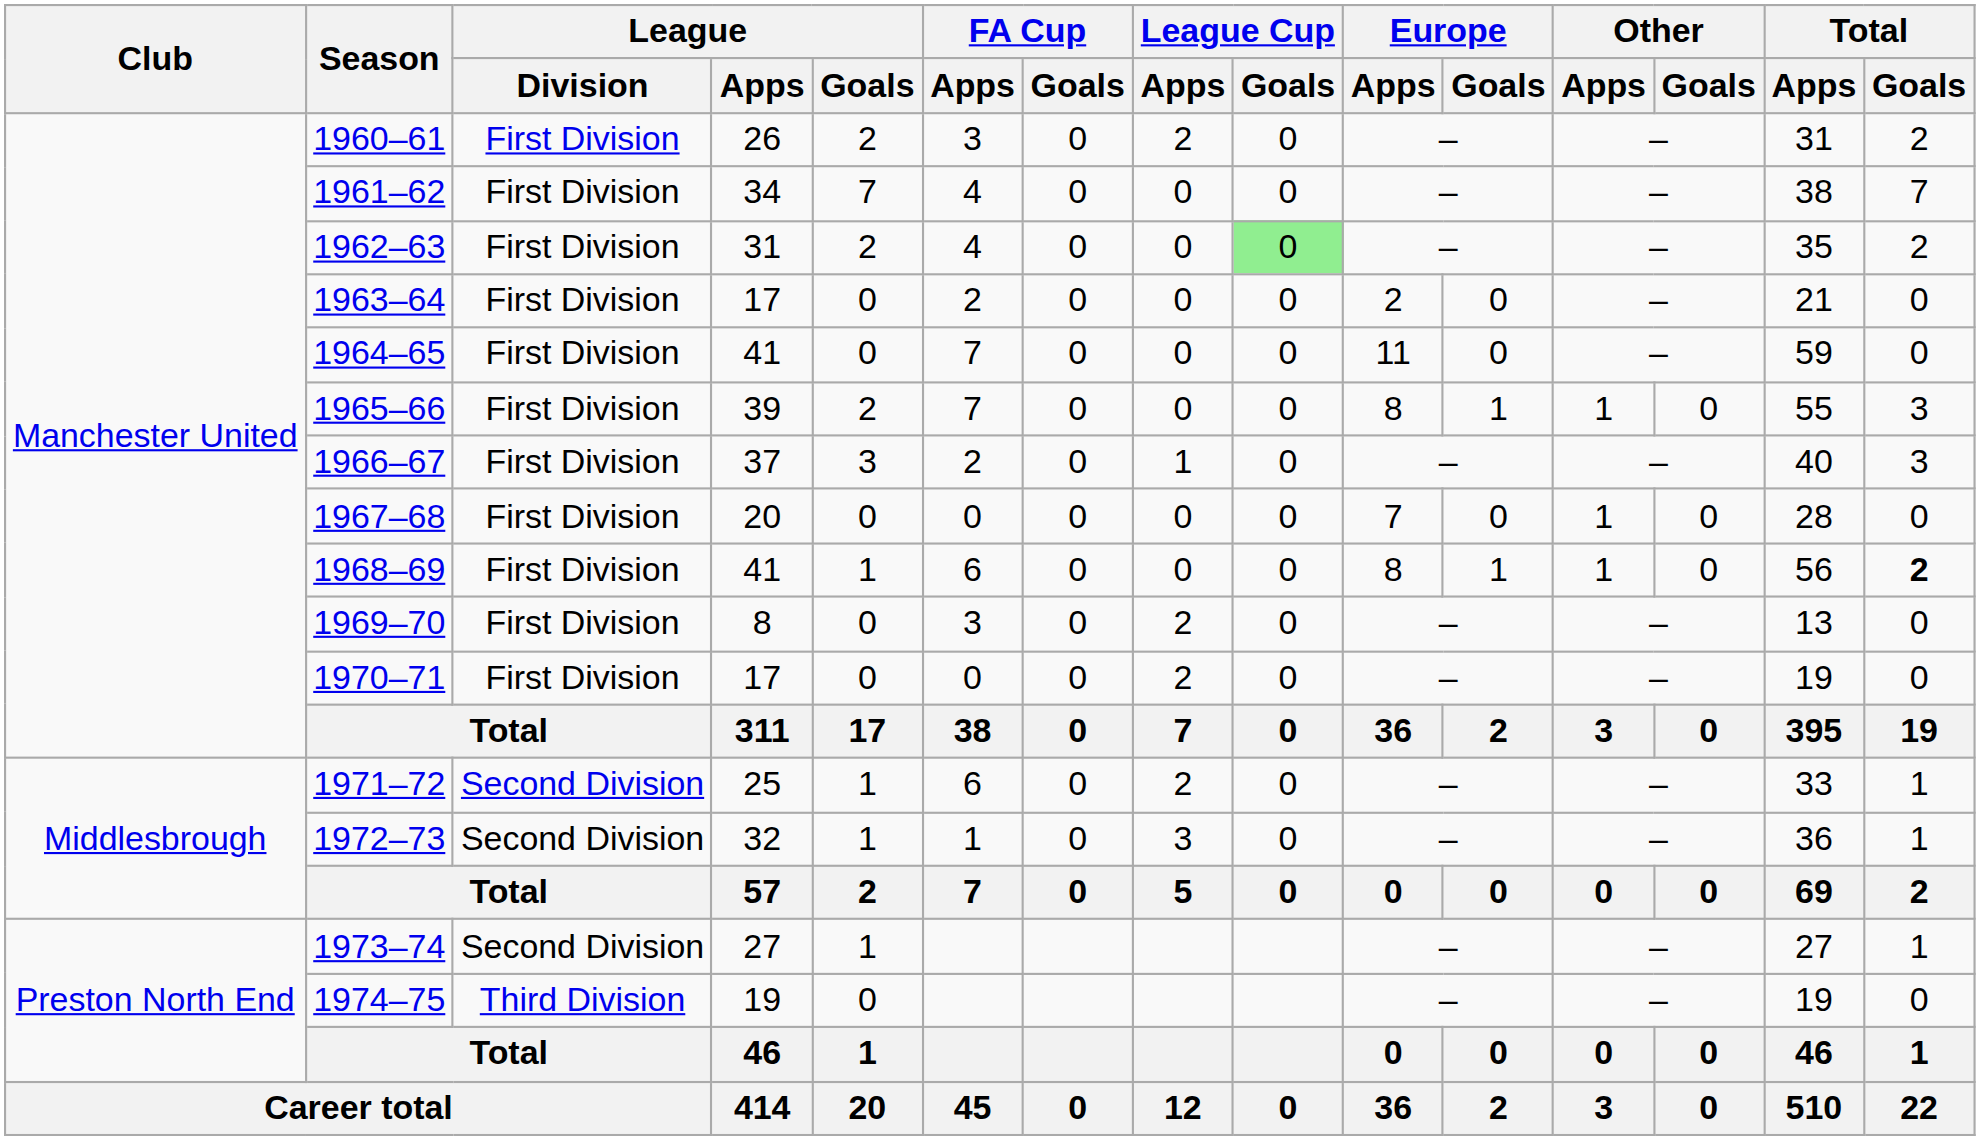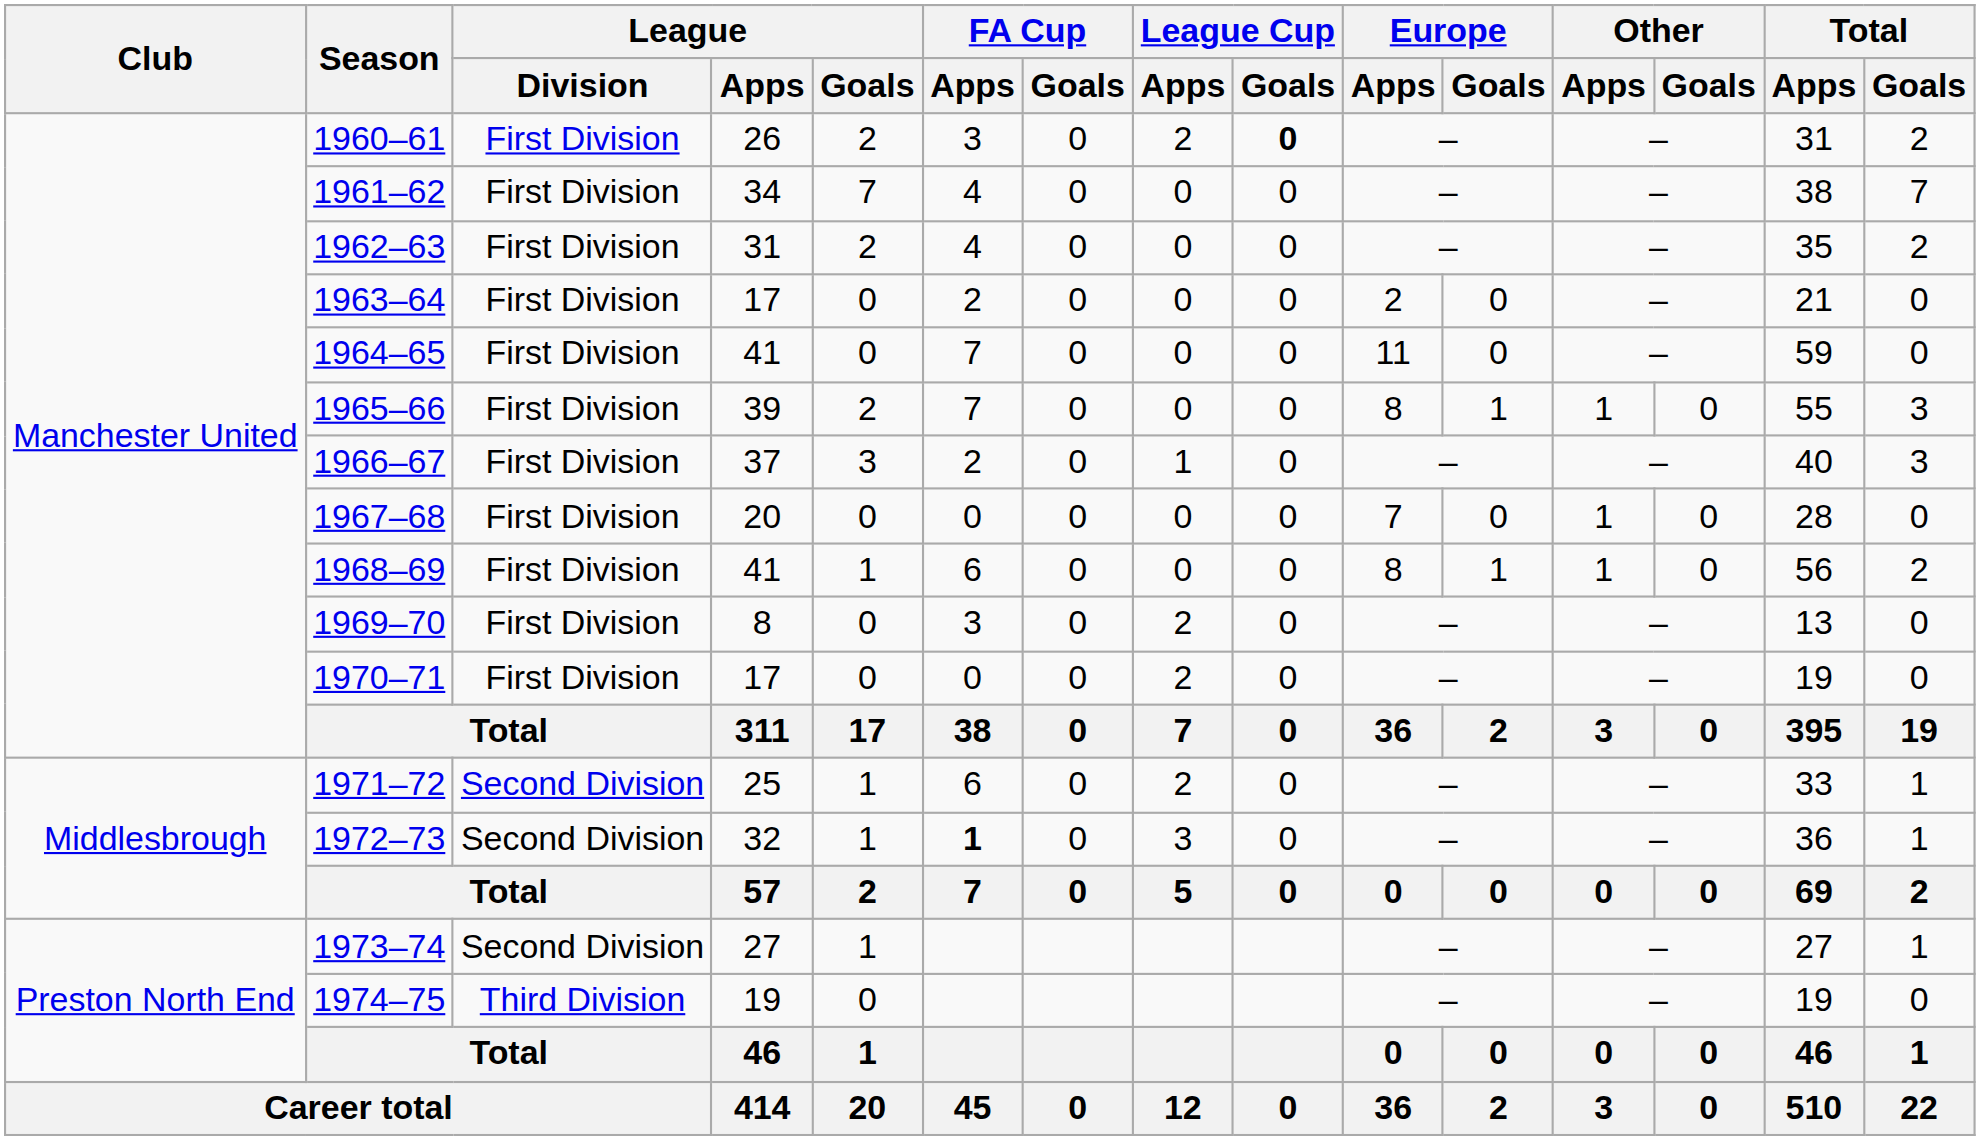(1288, 138) normal -> (1288, 138) bold
(1288, 246) lightgreen background -> (1288, 246) no background
(1919, 569) bold -> (1919, 569) normal
(973, 838) normal -> (973, 838) bold
